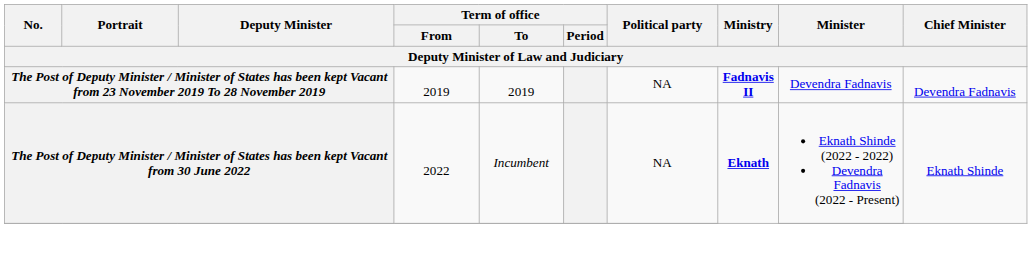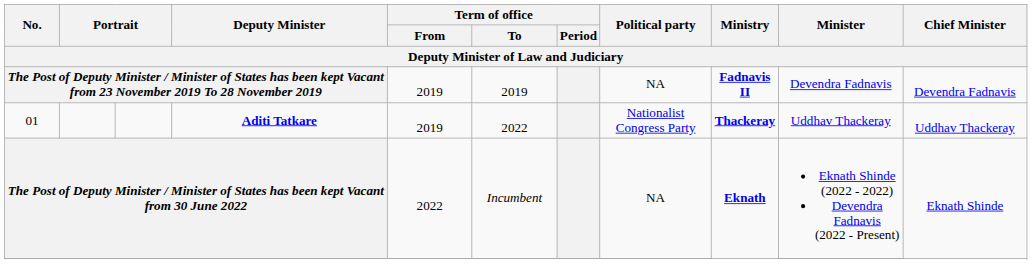+ row: (32, 120)
